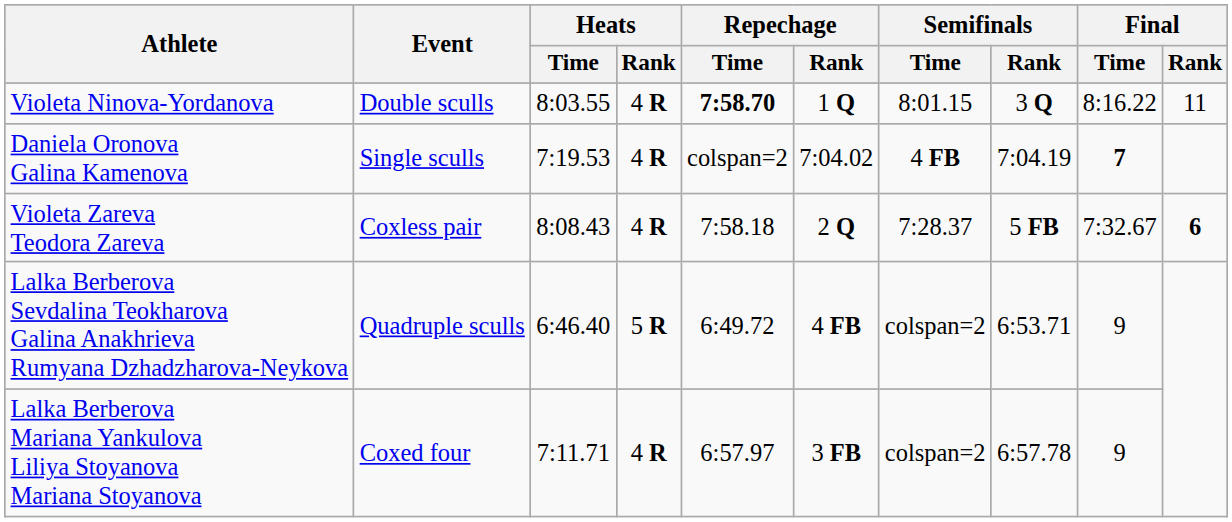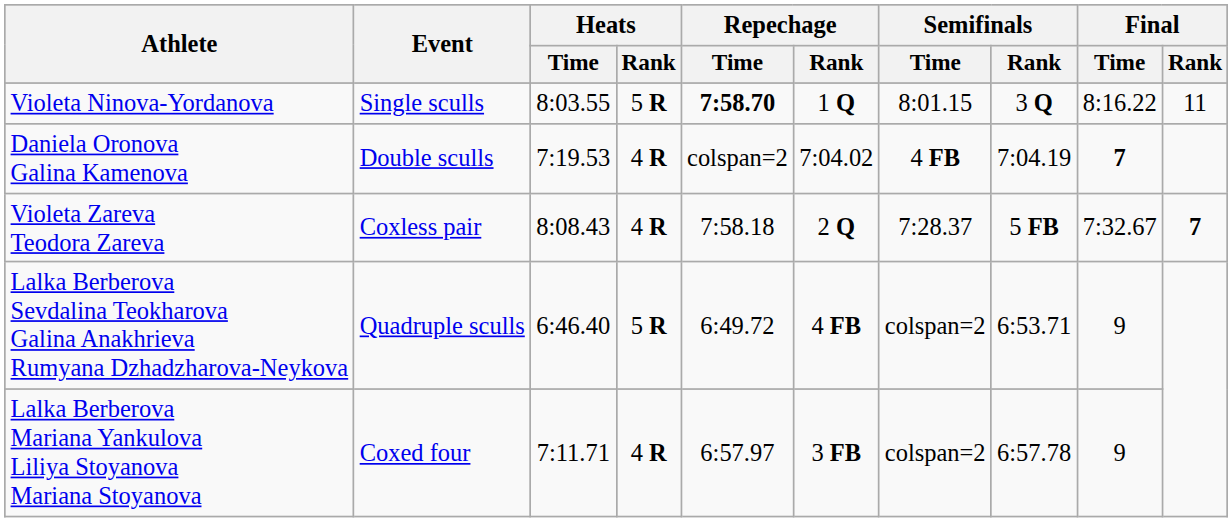(427, 103) Double sculls -> (422, 103) Single sculls
(649, 103) 4 R -> (649, 103) 5 R
(422, 158) Single sculls -> (427, 158) Double sculls
(1195, 227) 6 -> (1195, 227) 7
